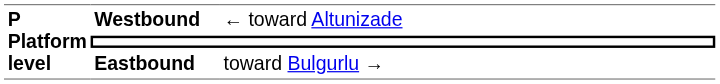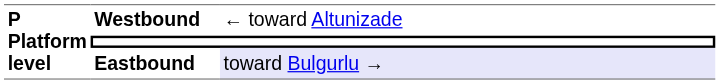(304, 63) no background -> (304, 63) lavender background
